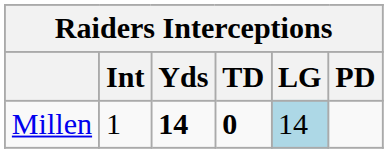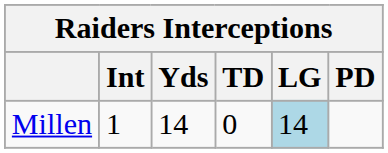(173, 123) bold -> (173, 123) normal
(230, 123) bold -> (230, 123) normal
